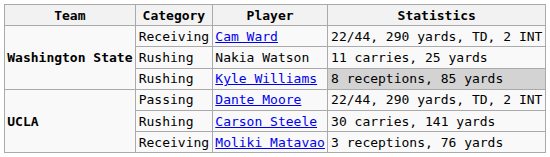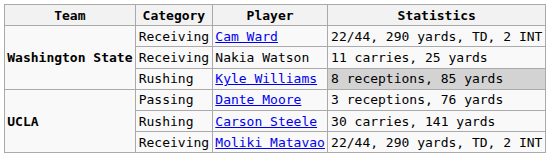(166, 57) Rushing -> (174, 57) Receiving
(437, 100) 22/44, 290 yards, TD, 2 INT -> (417, 100) 3 receptions, 76 yards
(417, 142) 3 receptions, 76 yards -> (437, 142) 22/44, 290 yards, TD, 2 INT
